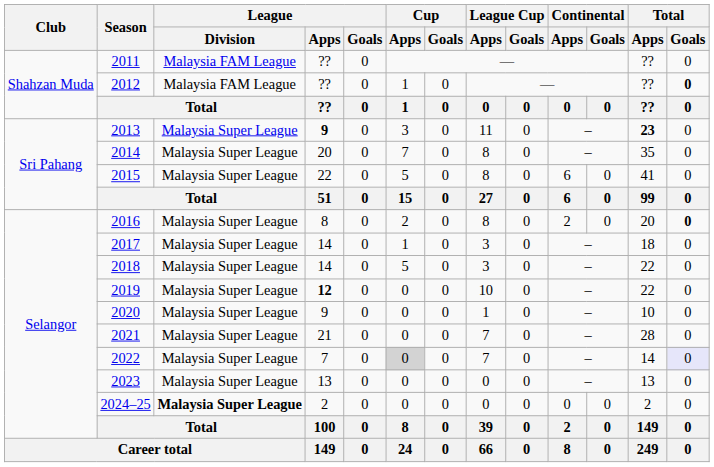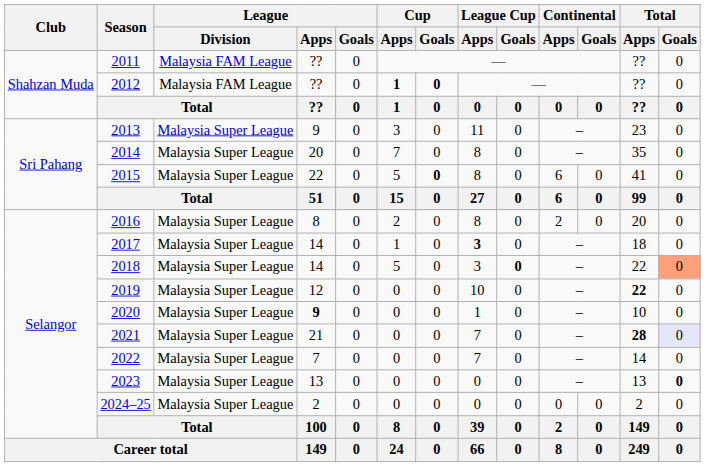(405, 84) normal -> (397, 84) bold
(445, 84) normal -> (437, 84) bold
(688, 84) bold -> (679, 84) normal
(325, 130) bold -> (316, 130) normal
(648, 130) bold -> (639, 130) normal
(445, 175) normal -> (437, 175) bold
(688, 221) bold -> (679, 221) normal
(486, 244) normal -> (477, 244) bold
(527, 267) normal -> (518, 267) bold
(688, 267) no background -> (679, 267) lightsalmon background
(325, 289) bold -> (316, 289) normal
(648, 289) normal -> (639, 289) bold
(325, 312) normal -> (316, 312) bold
(648, 335) normal -> (639, 335) bold
(688, 335) no background -> (679, 335) lavender background
(405, 358) lightgrey background -> (397, 358) no background
(688, 358) lavender background -> (679, 358) no background
(688, 381) normal -> (679, 381) bold
(230, 404) bold -> (225, 404) normal
